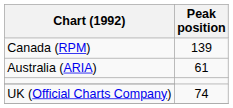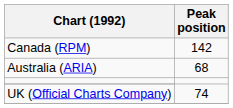(201, 48) 139 -> (201, 48) 142
(201, 68) 61 -> (201, 68) 68
